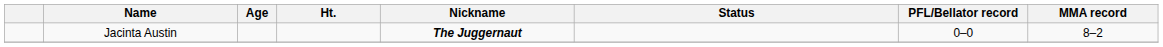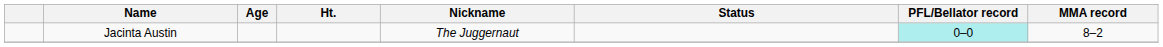(477, 32) bold -> (477, 32) normal
(963, 32) no background -> (963, 32) paleturquoise background
